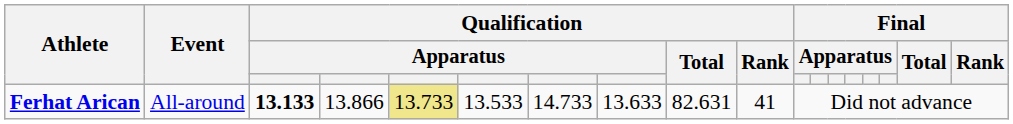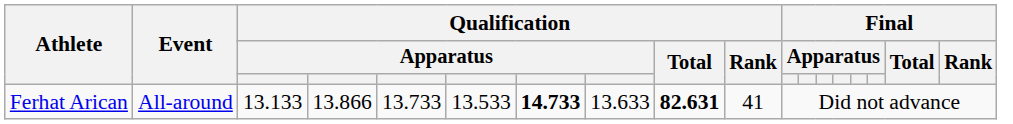(75, 101) bold -> (69, 101) normal
(285, 101) bold -> (273, 101) normal
(424, 101) khaki background -> (412, 101) no background
(563, 101) normal -> (551, 101) bold
(702, 101) normal -> (690, 101) bold
